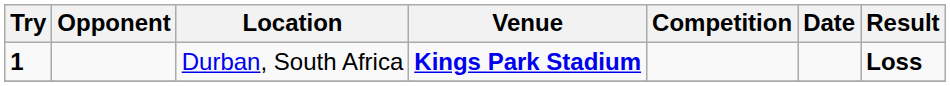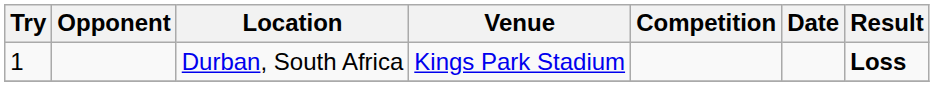(17, 61) bold -> (17, 61) normal
(528, 61) bold -> (520, 61) normal
